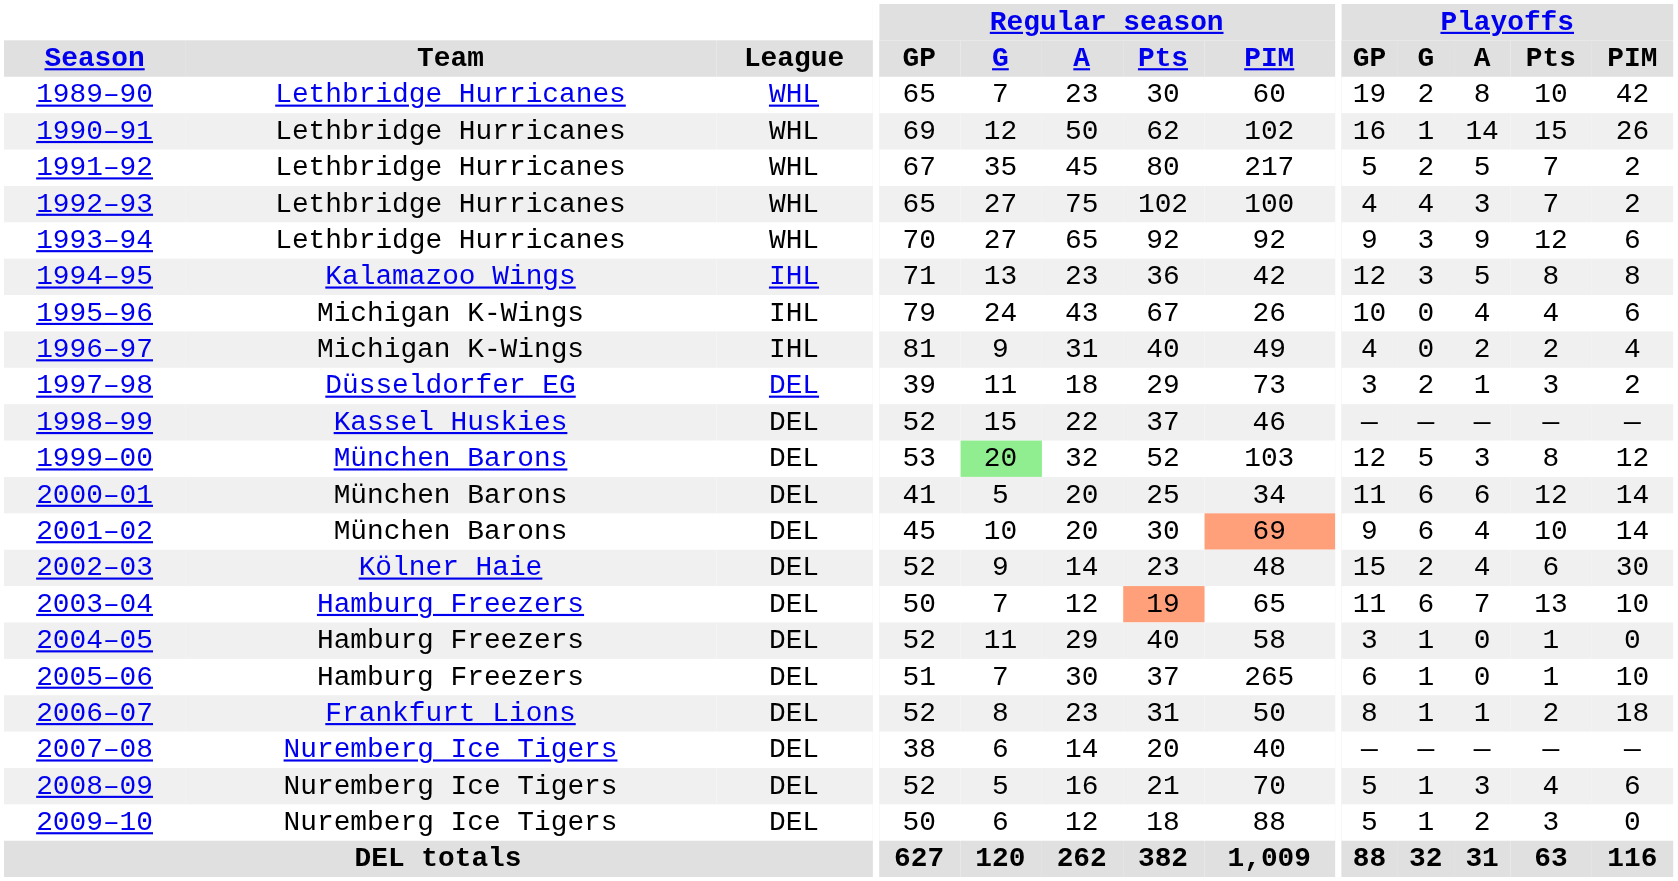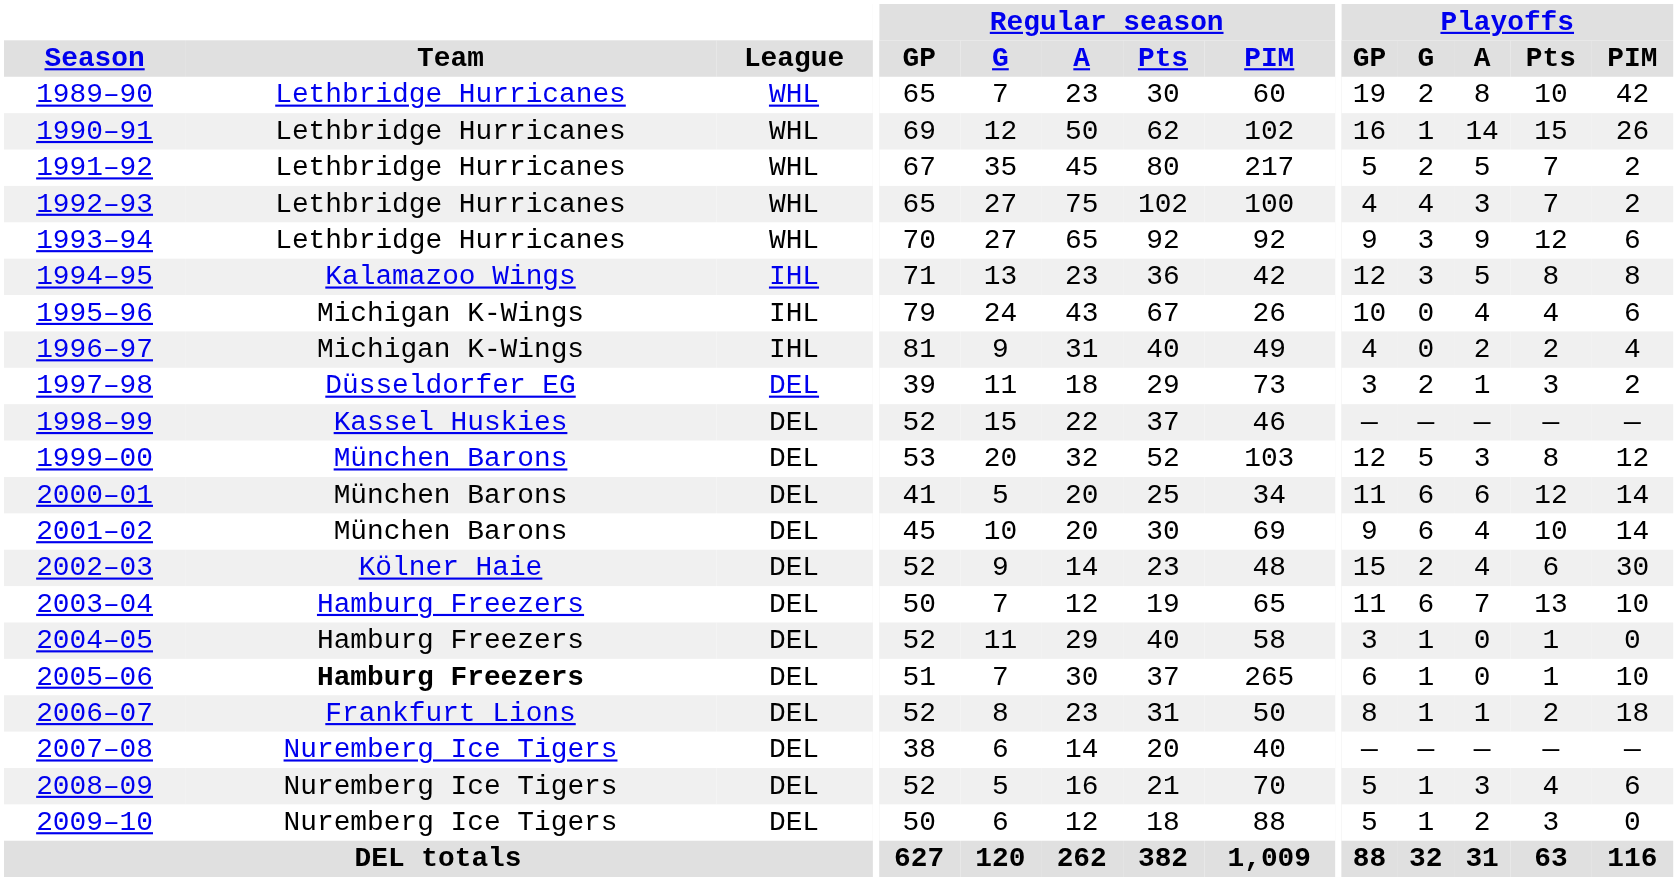(1000, 459) lightgreen background -> (1000, 459) no background
(1269, 532) lightsalmon background -> (1269, 532) no background
(1163, 604) lightsalmon background -> (1163, 604) no background
(451, 677) normal -> (451, 677) bold
